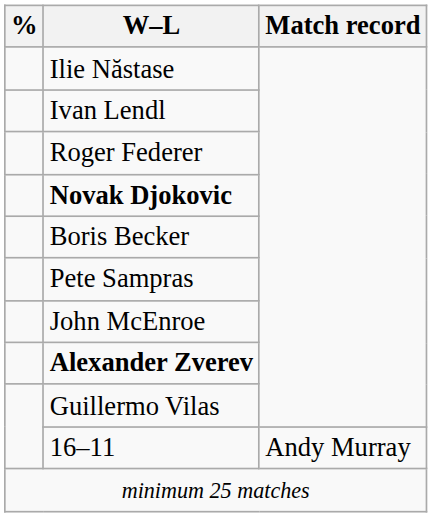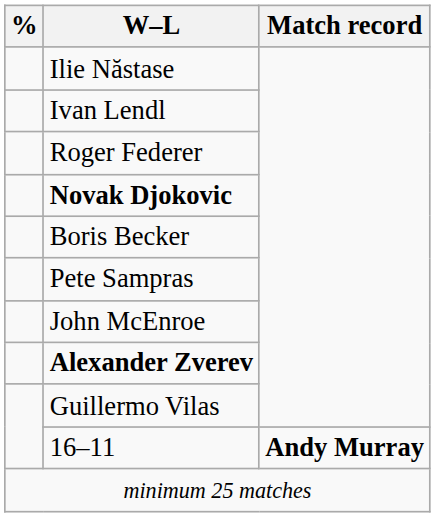(338, 447) normal -> (345, 447) bold
